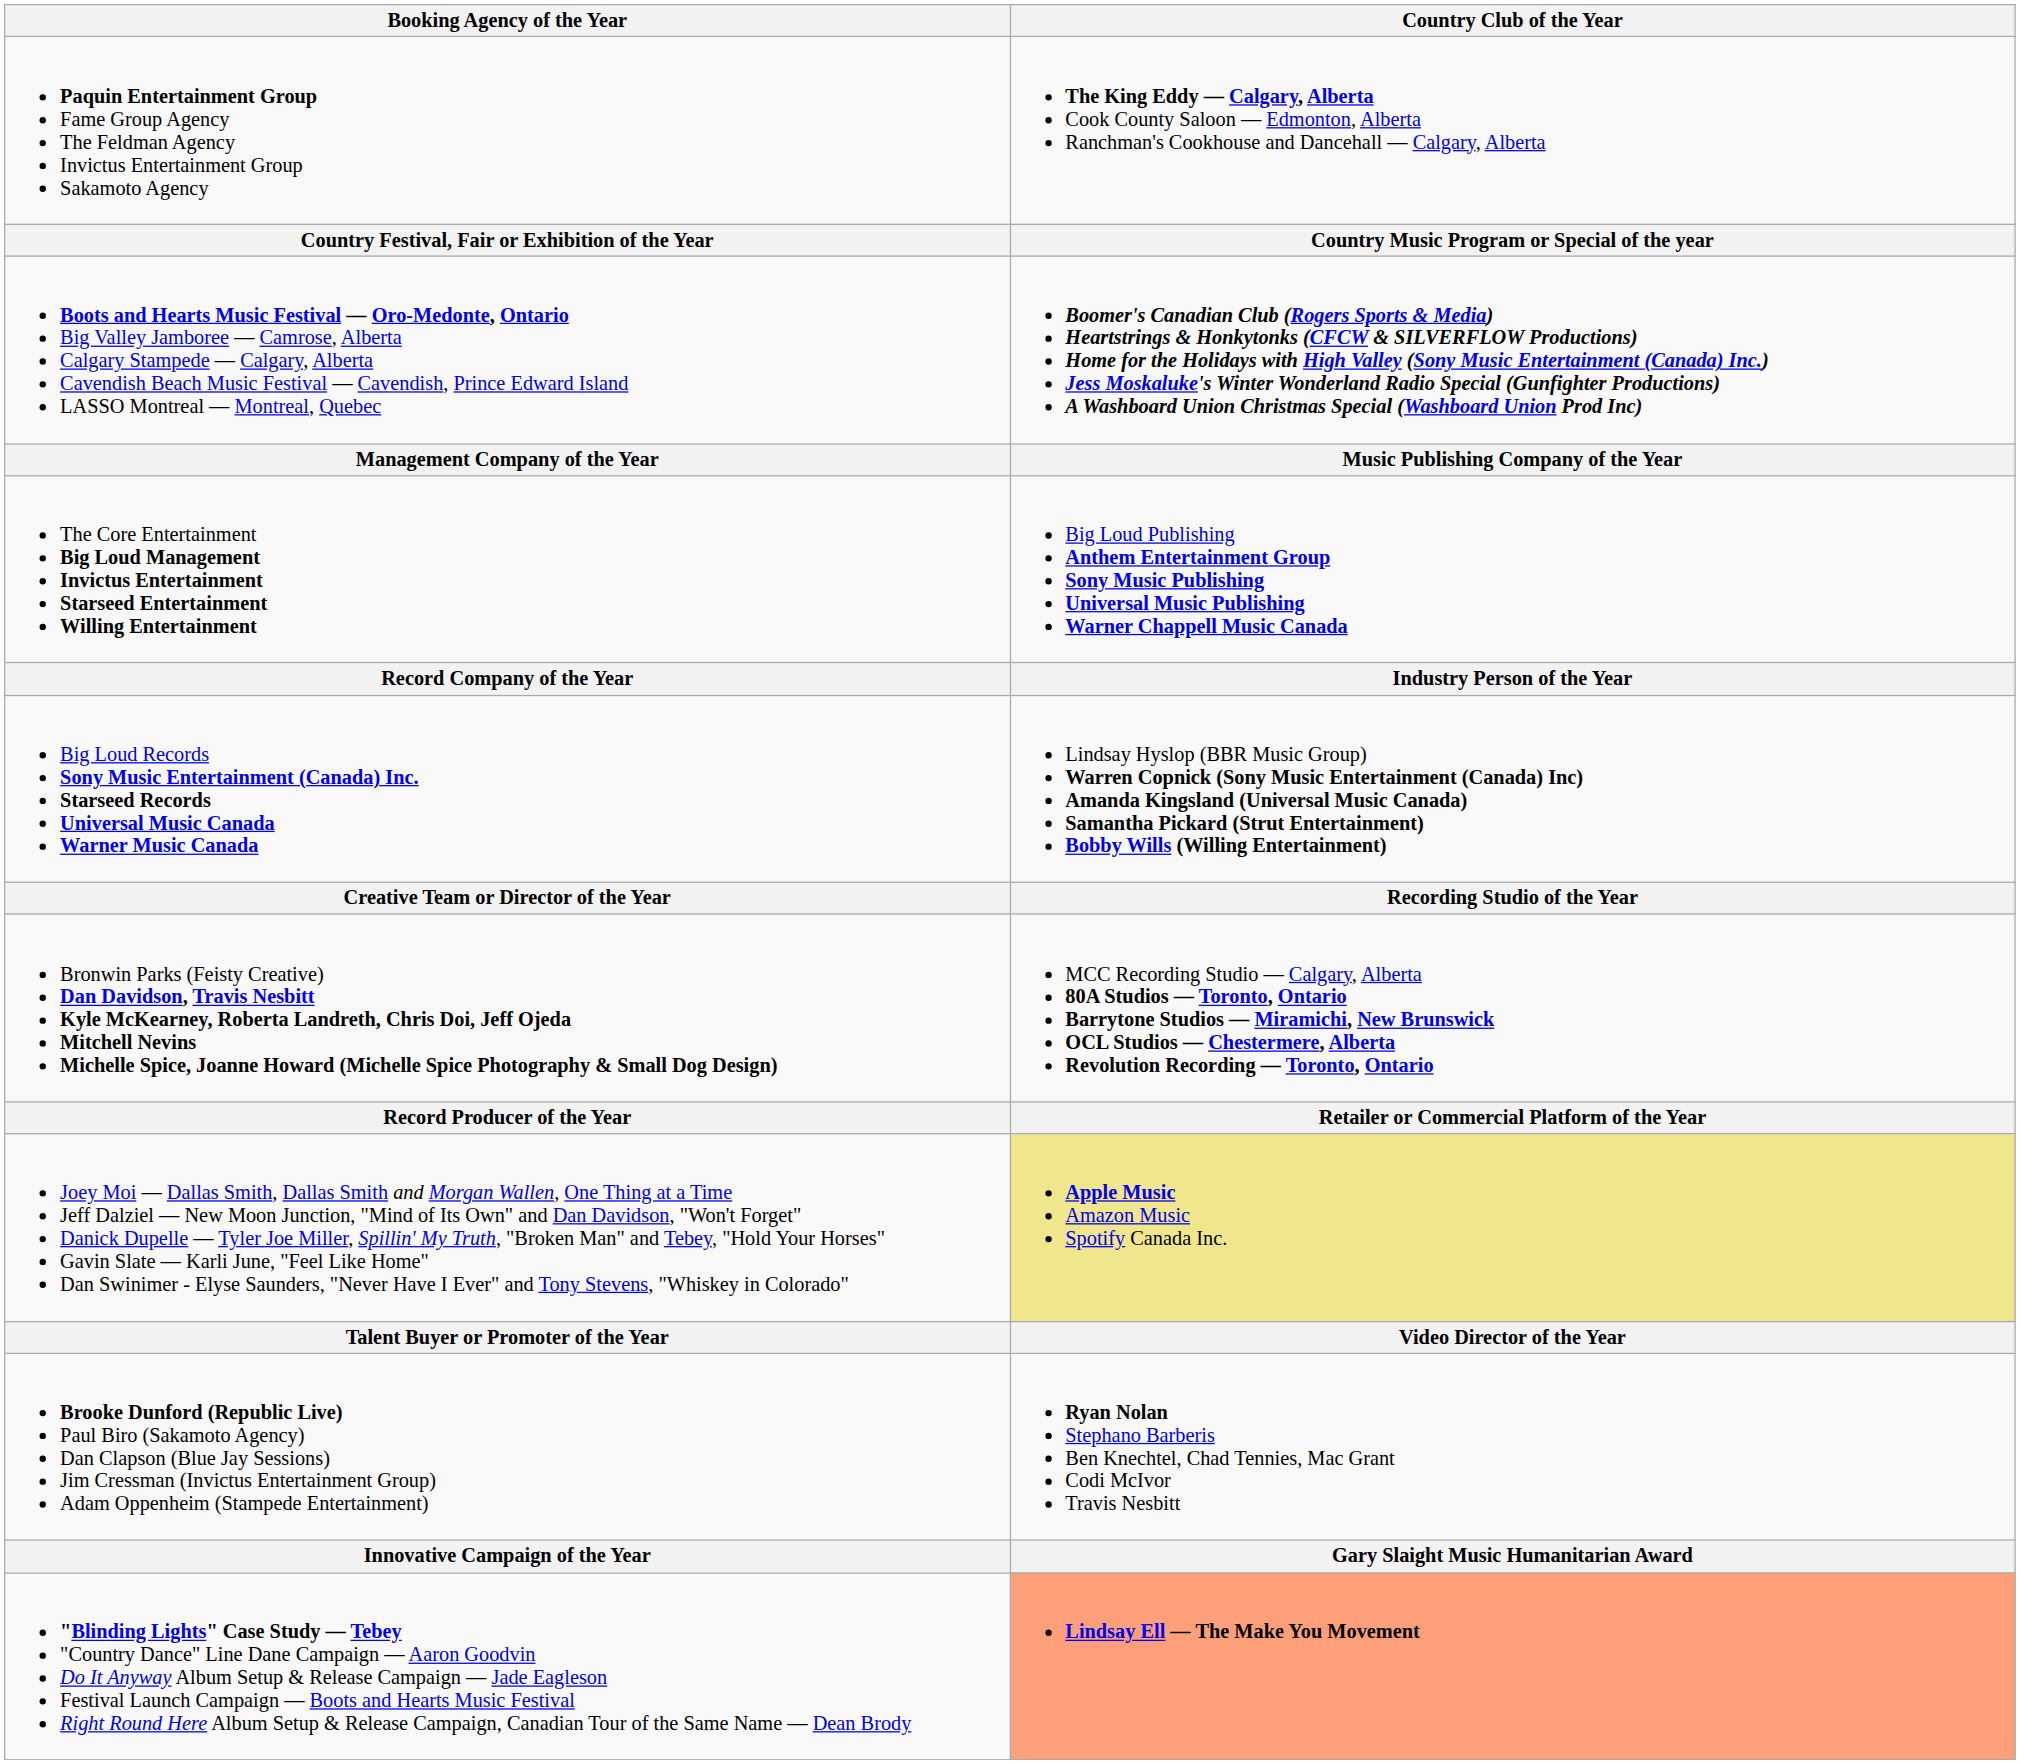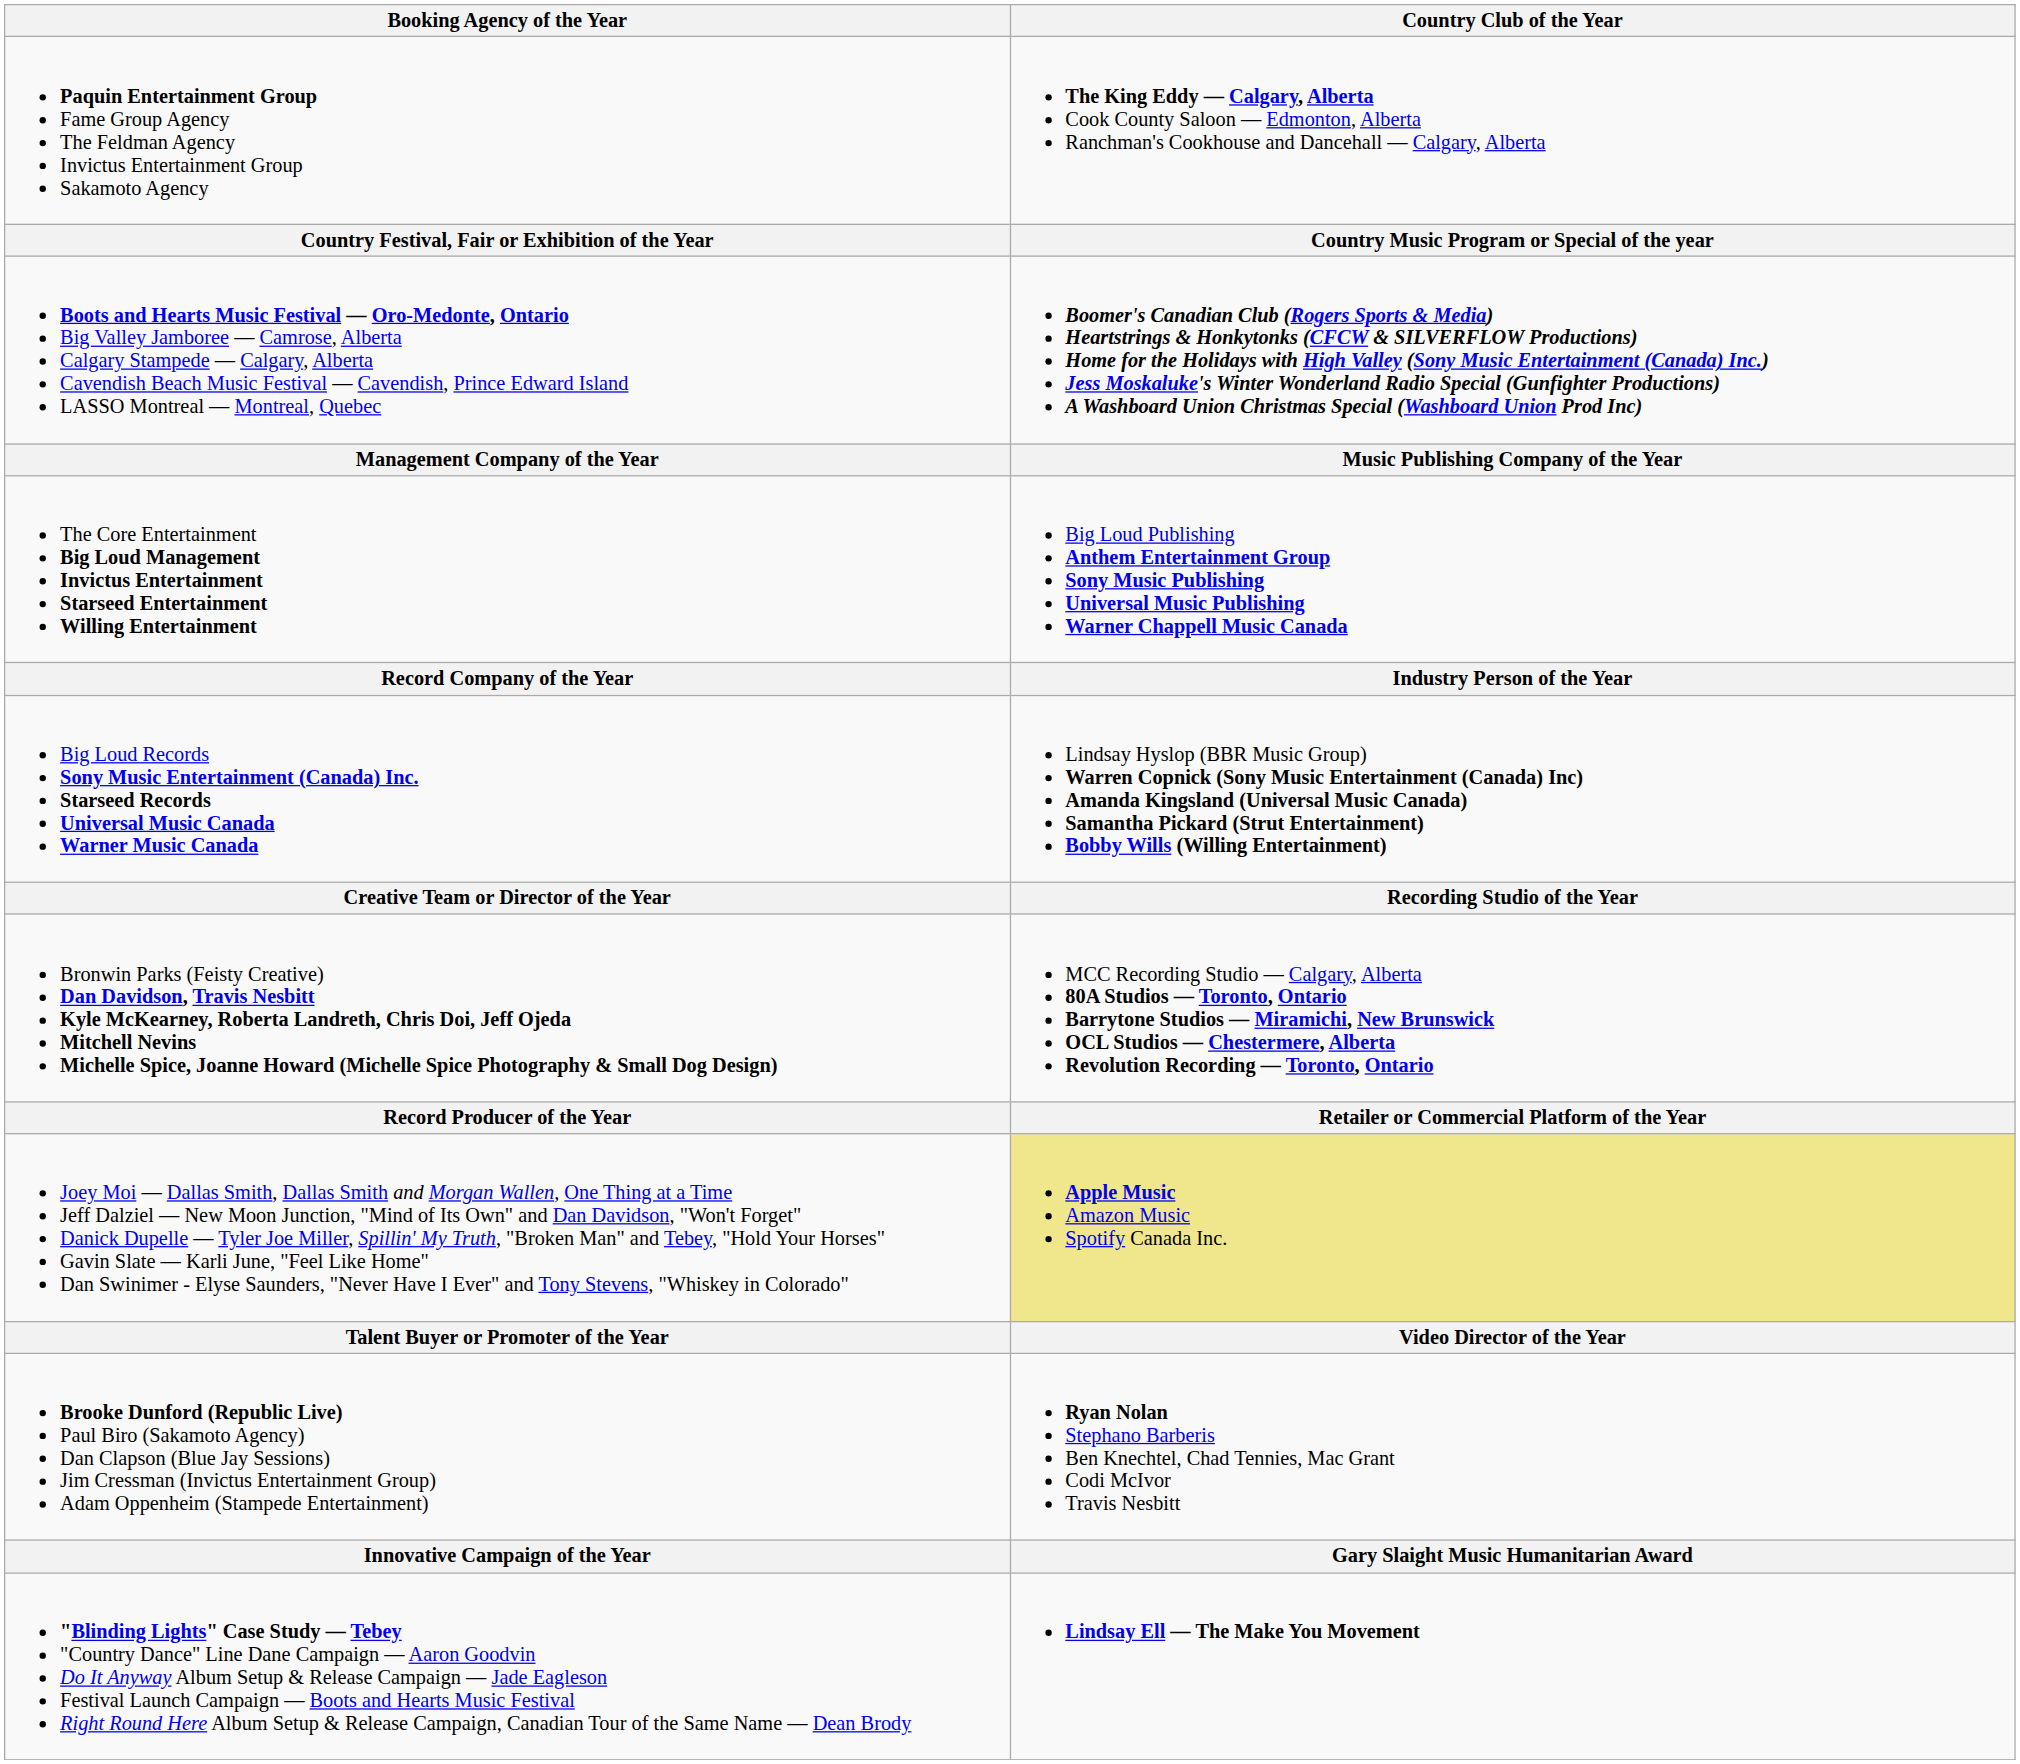(1512, 1632) lightsalmon background -> (1512, 1632) no background
